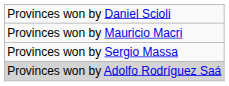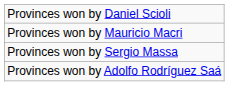(114, 71) lightgrey background -> (114, 71) no background
